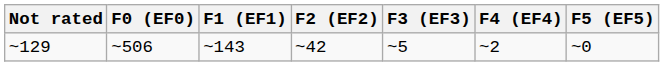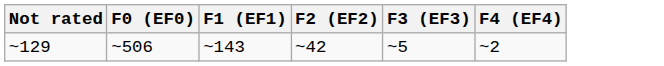- column: (613, 19)
